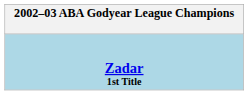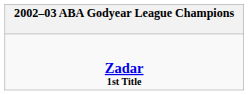(124, 73) lightblue background -> (124, 73) no background
